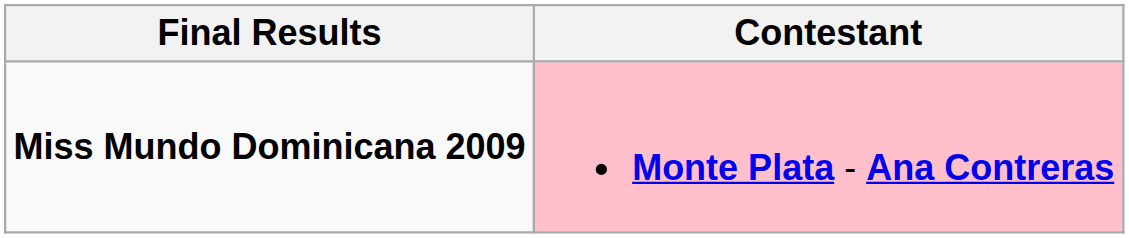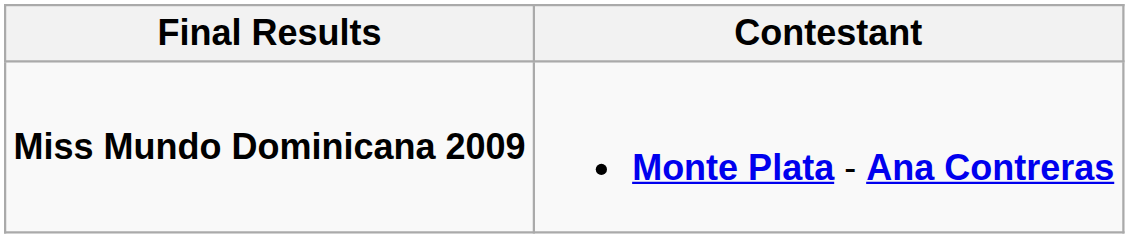(828, 167) pink background -> (828, 167) no background
